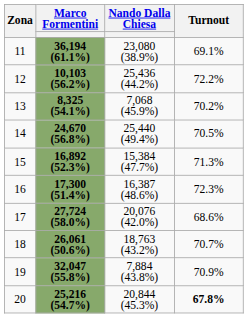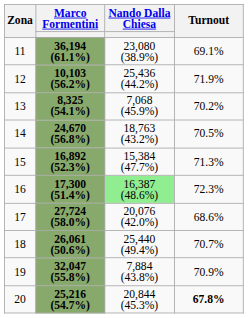(209, 78) 72.2% -> (209, 78) 71.9%
(139, 134) 25,440 (49.4%) -> (139, 134) 18,763 (43.2%)
(139, 189) no background -> (139, 189) lightgreen background
(139, 244) 18,763 (43.2%) -> (139, 244) 25,440 (49.4%)
